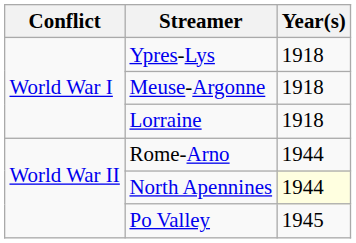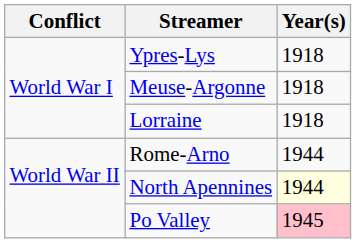(303, 220) no background -> (303, 220) pink background
